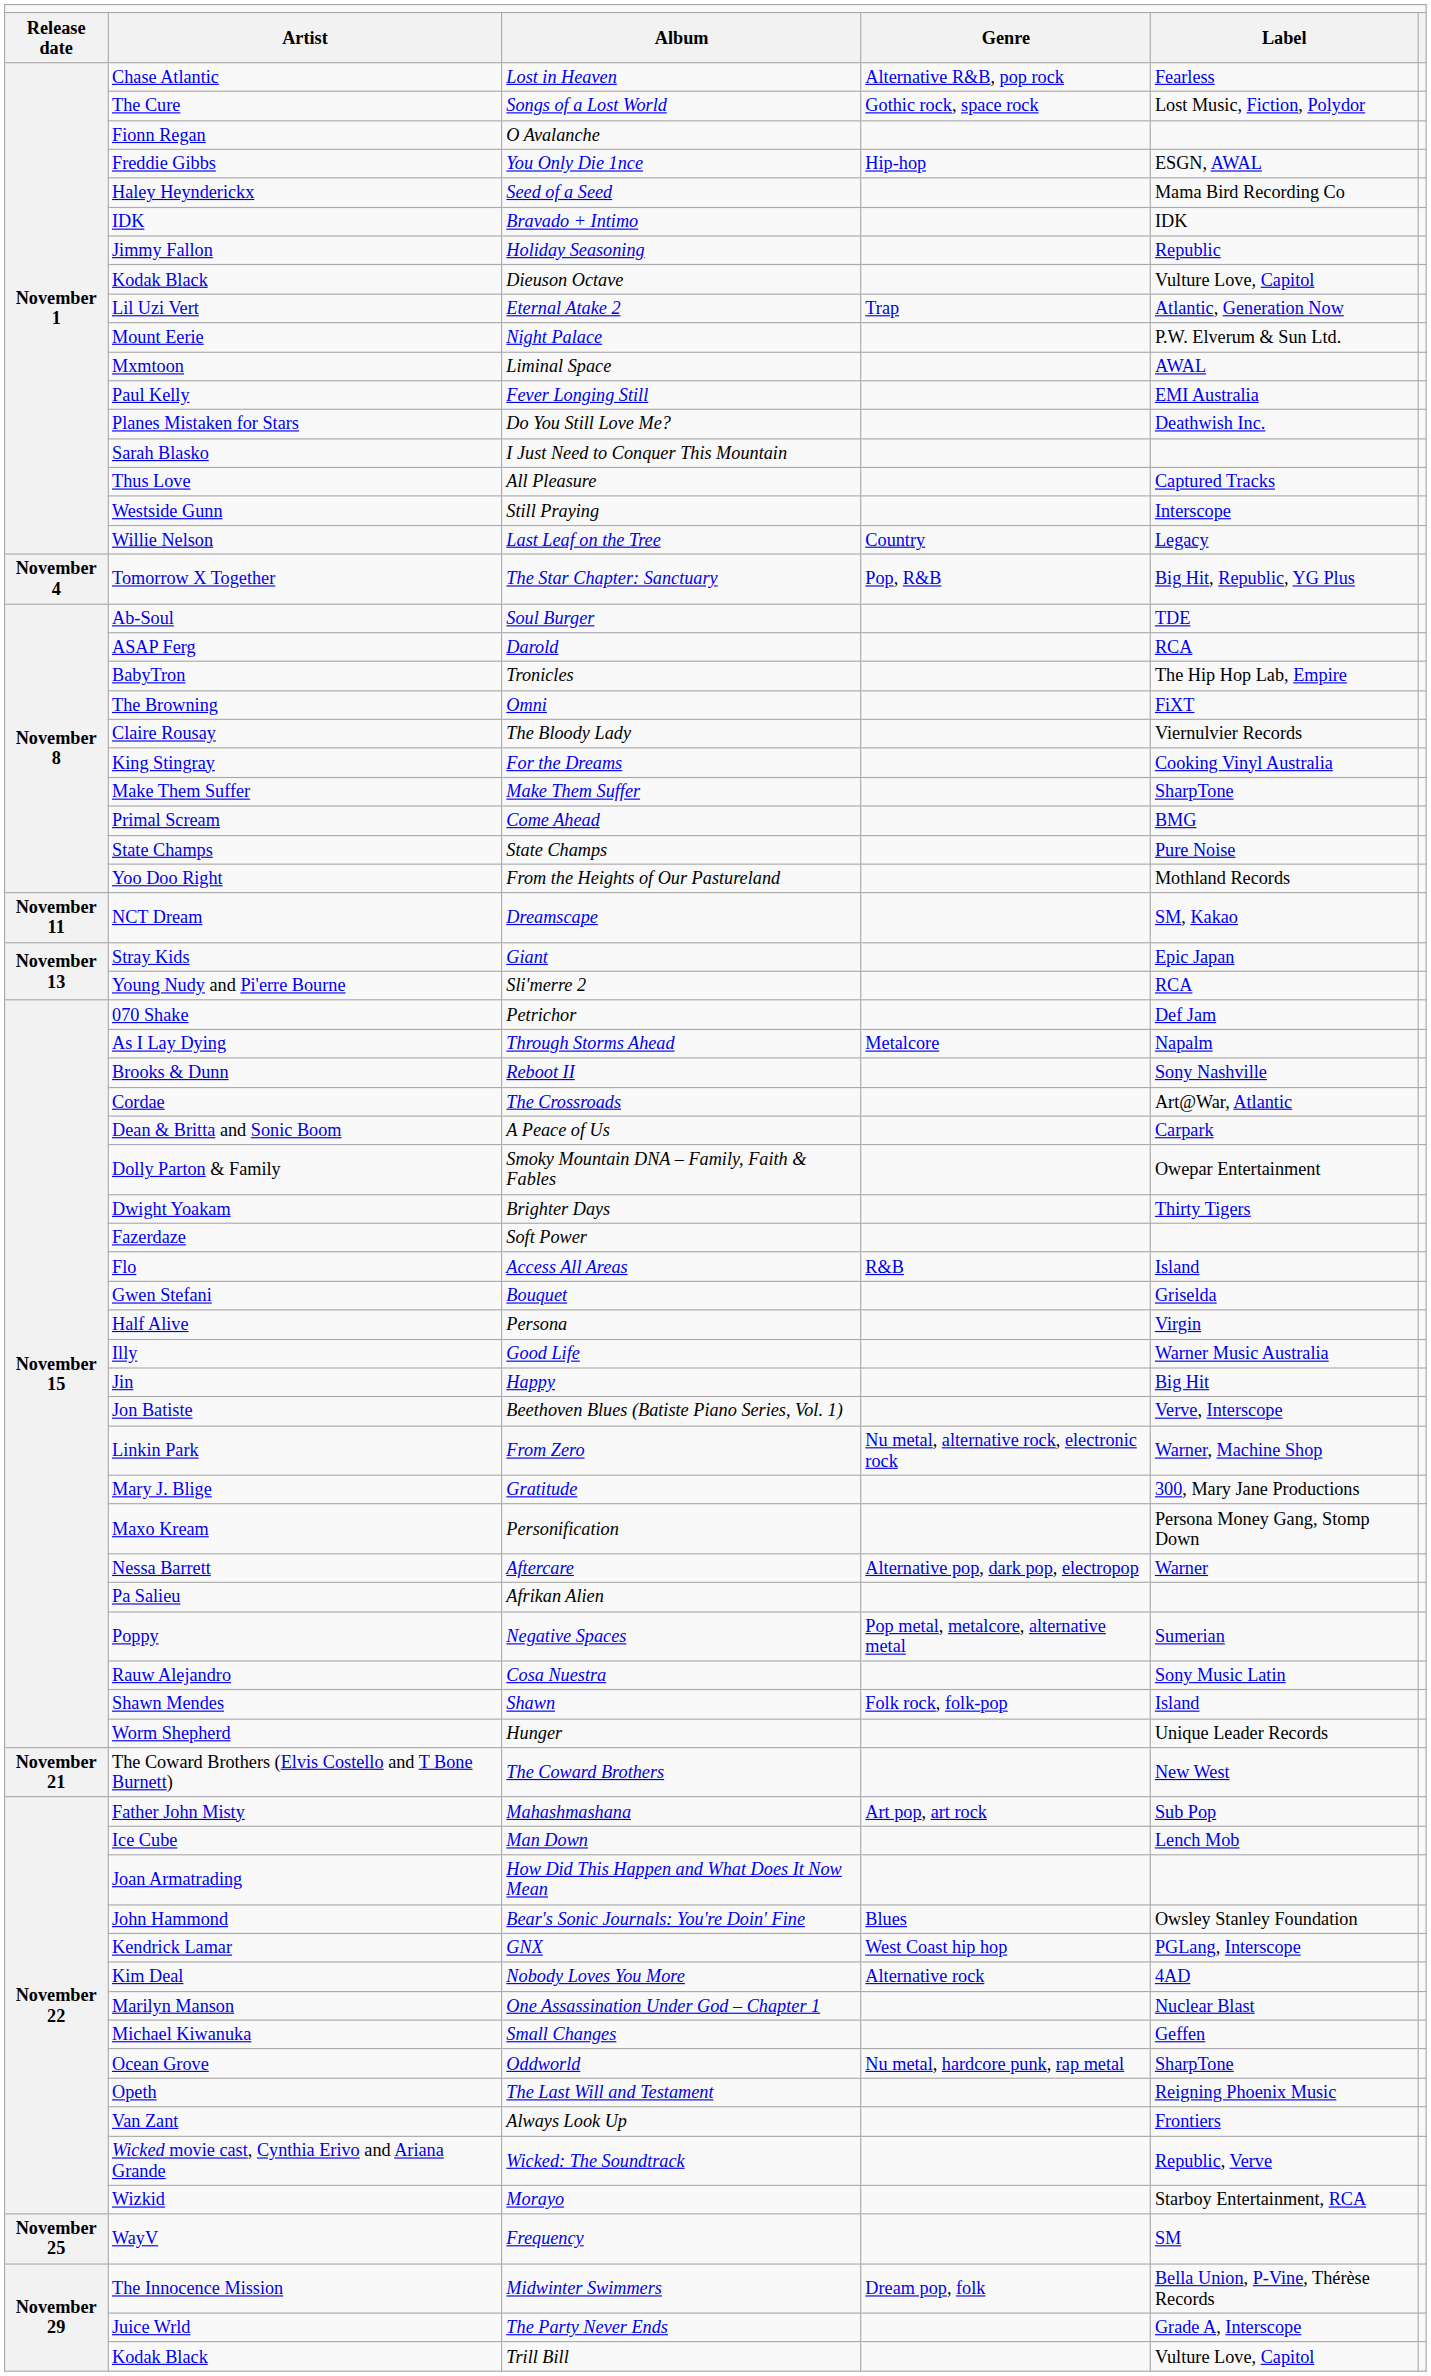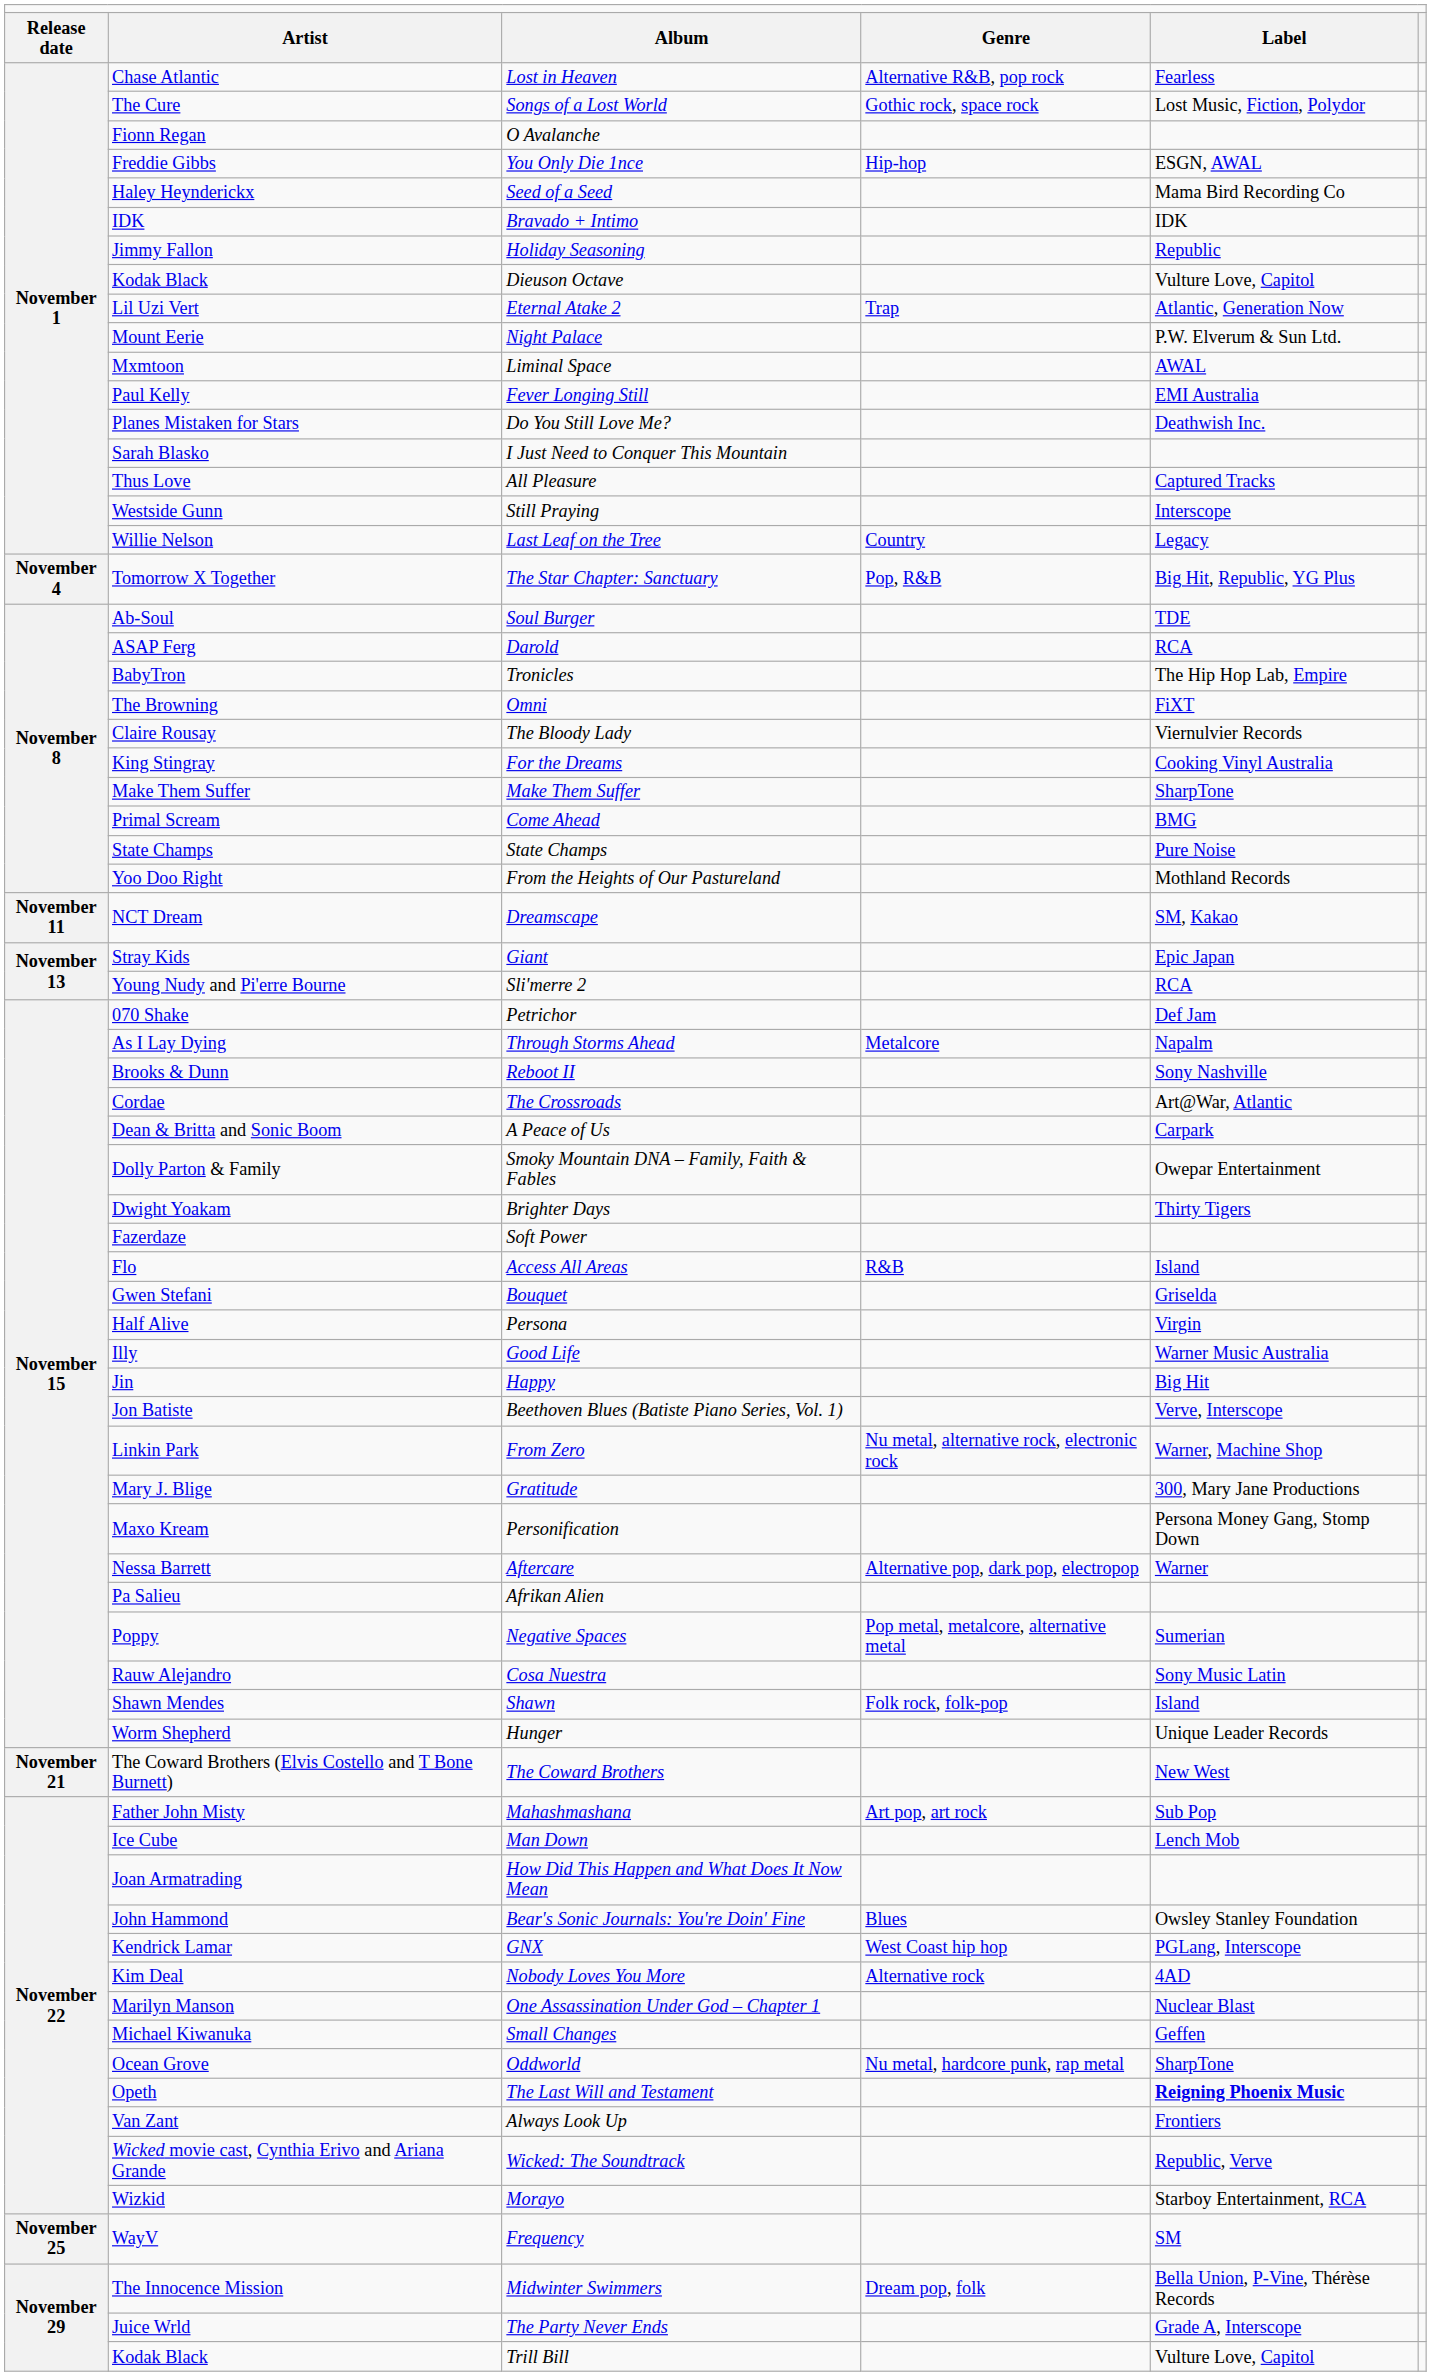(1246, 2092) normal -> (1250, 2092) bold
